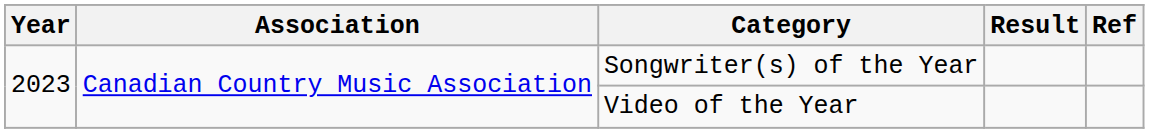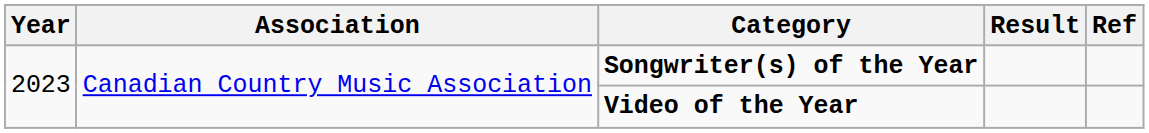(791, 66) normal -> (791, 66) bold
(731, 107) normal -> (731, 107) bold
